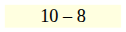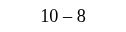(63, 16) lightyellow background -> (63, 16) no background
